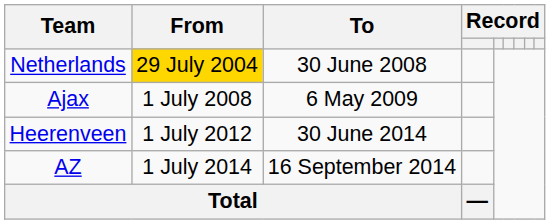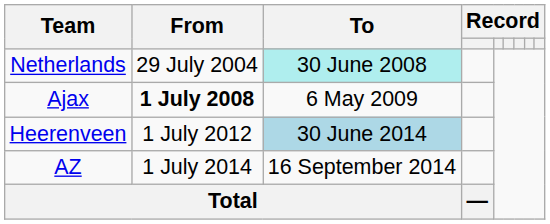(197, 65) gold background -> (197, 65) no background
(362, 65) no background -> (362, 65) paleturquoise background
(197, 99) normal -> (197, 99) bold
(362, 133) no background -> (362, 133) lightblue background
